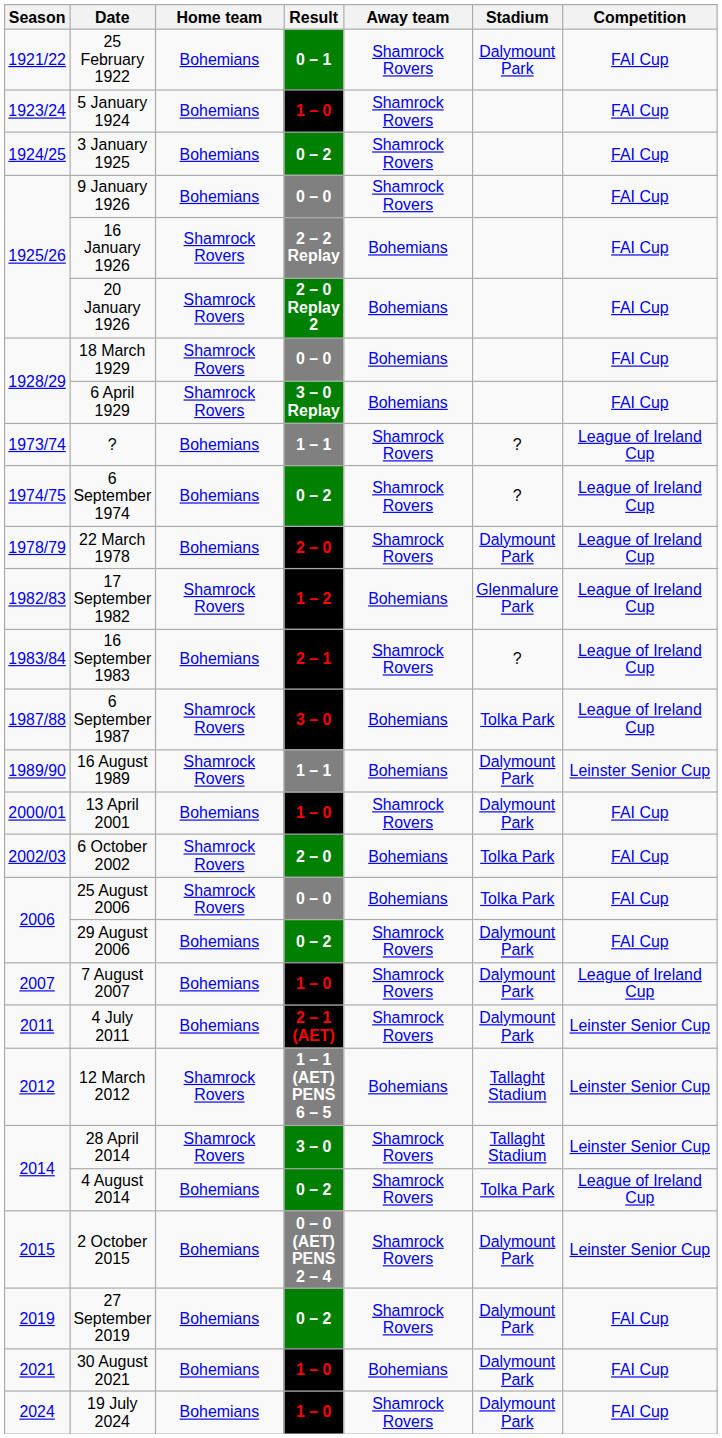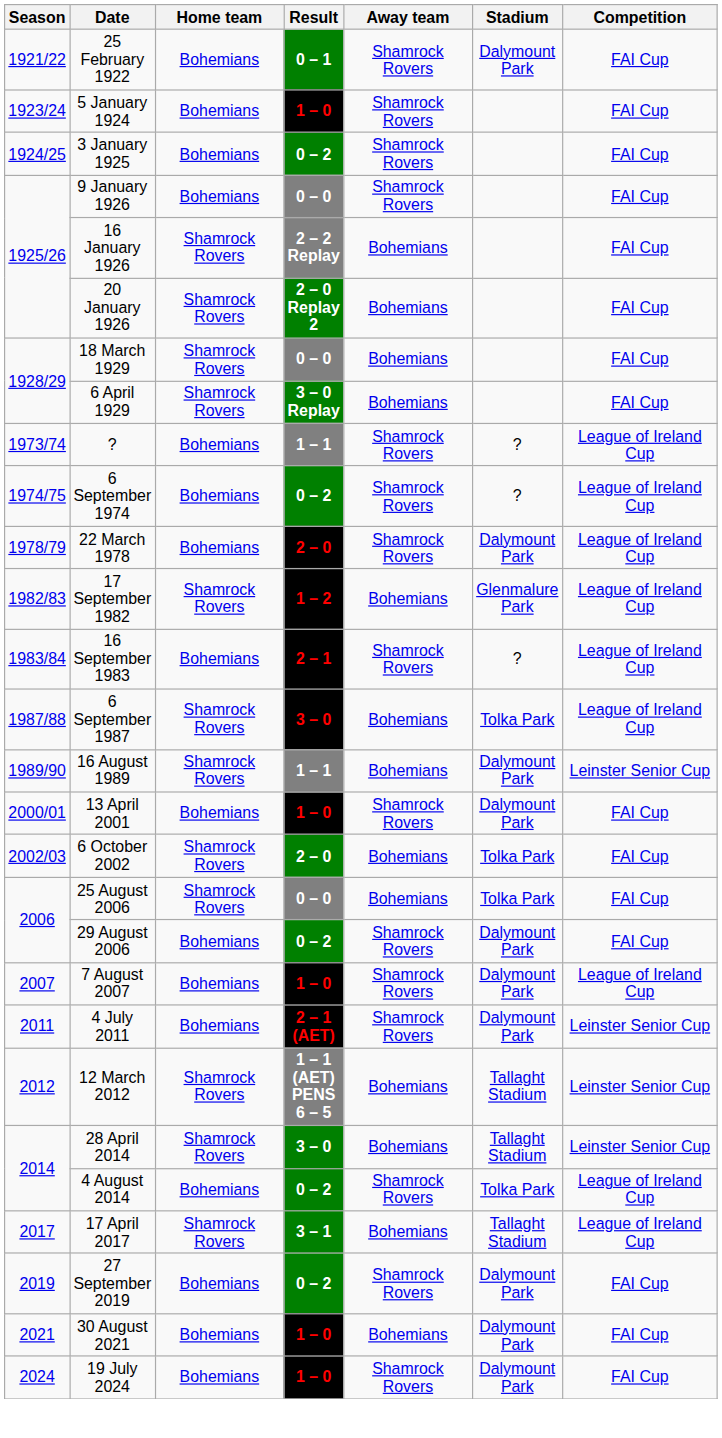(408, 1146) Shamrock Rovers -> (408, 1146) Bohemians
- row: (112, 1249)
+ row: (112, 1232)
